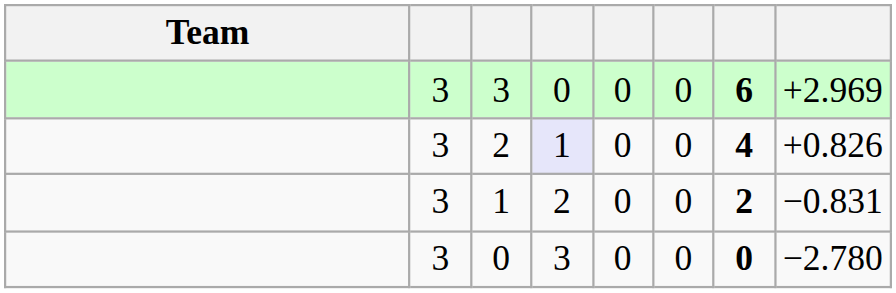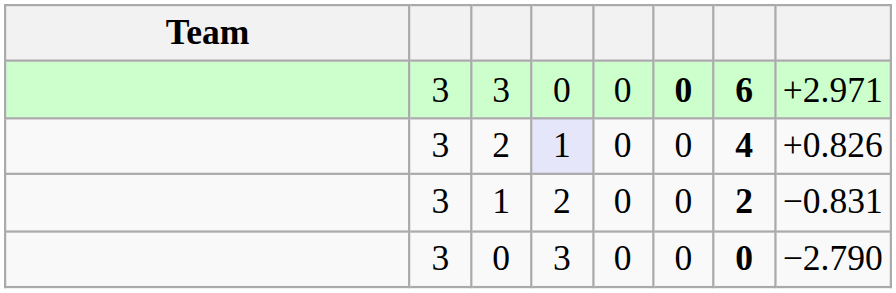(683, 88) normal -> (683, 88) bold
(833, 88) +2.969 -> (833, 88) +2.971
(833, 257) −2.780 -> (833, 257) −2.790
